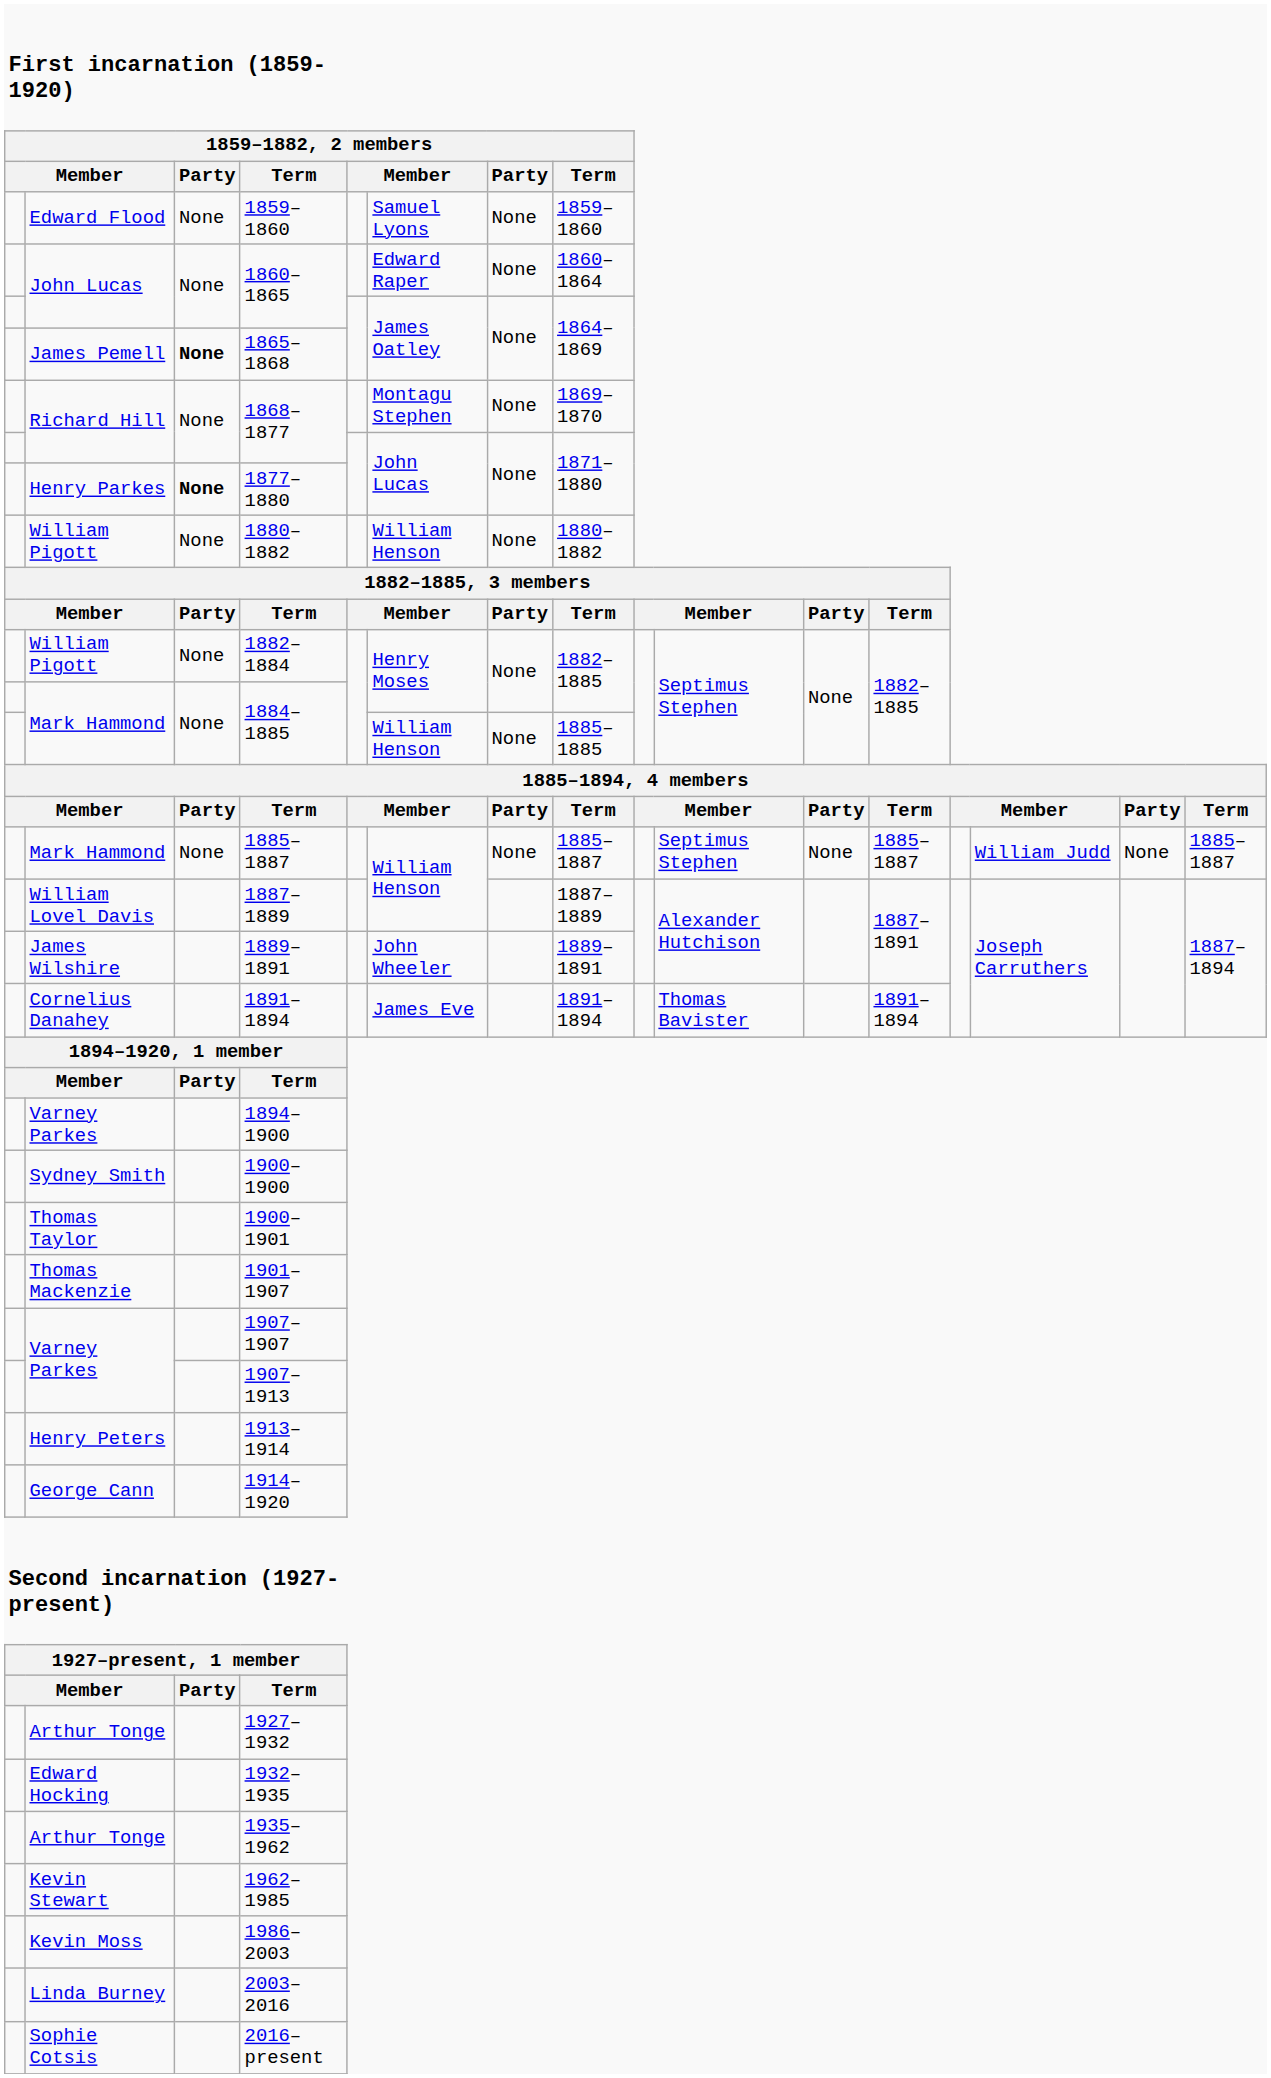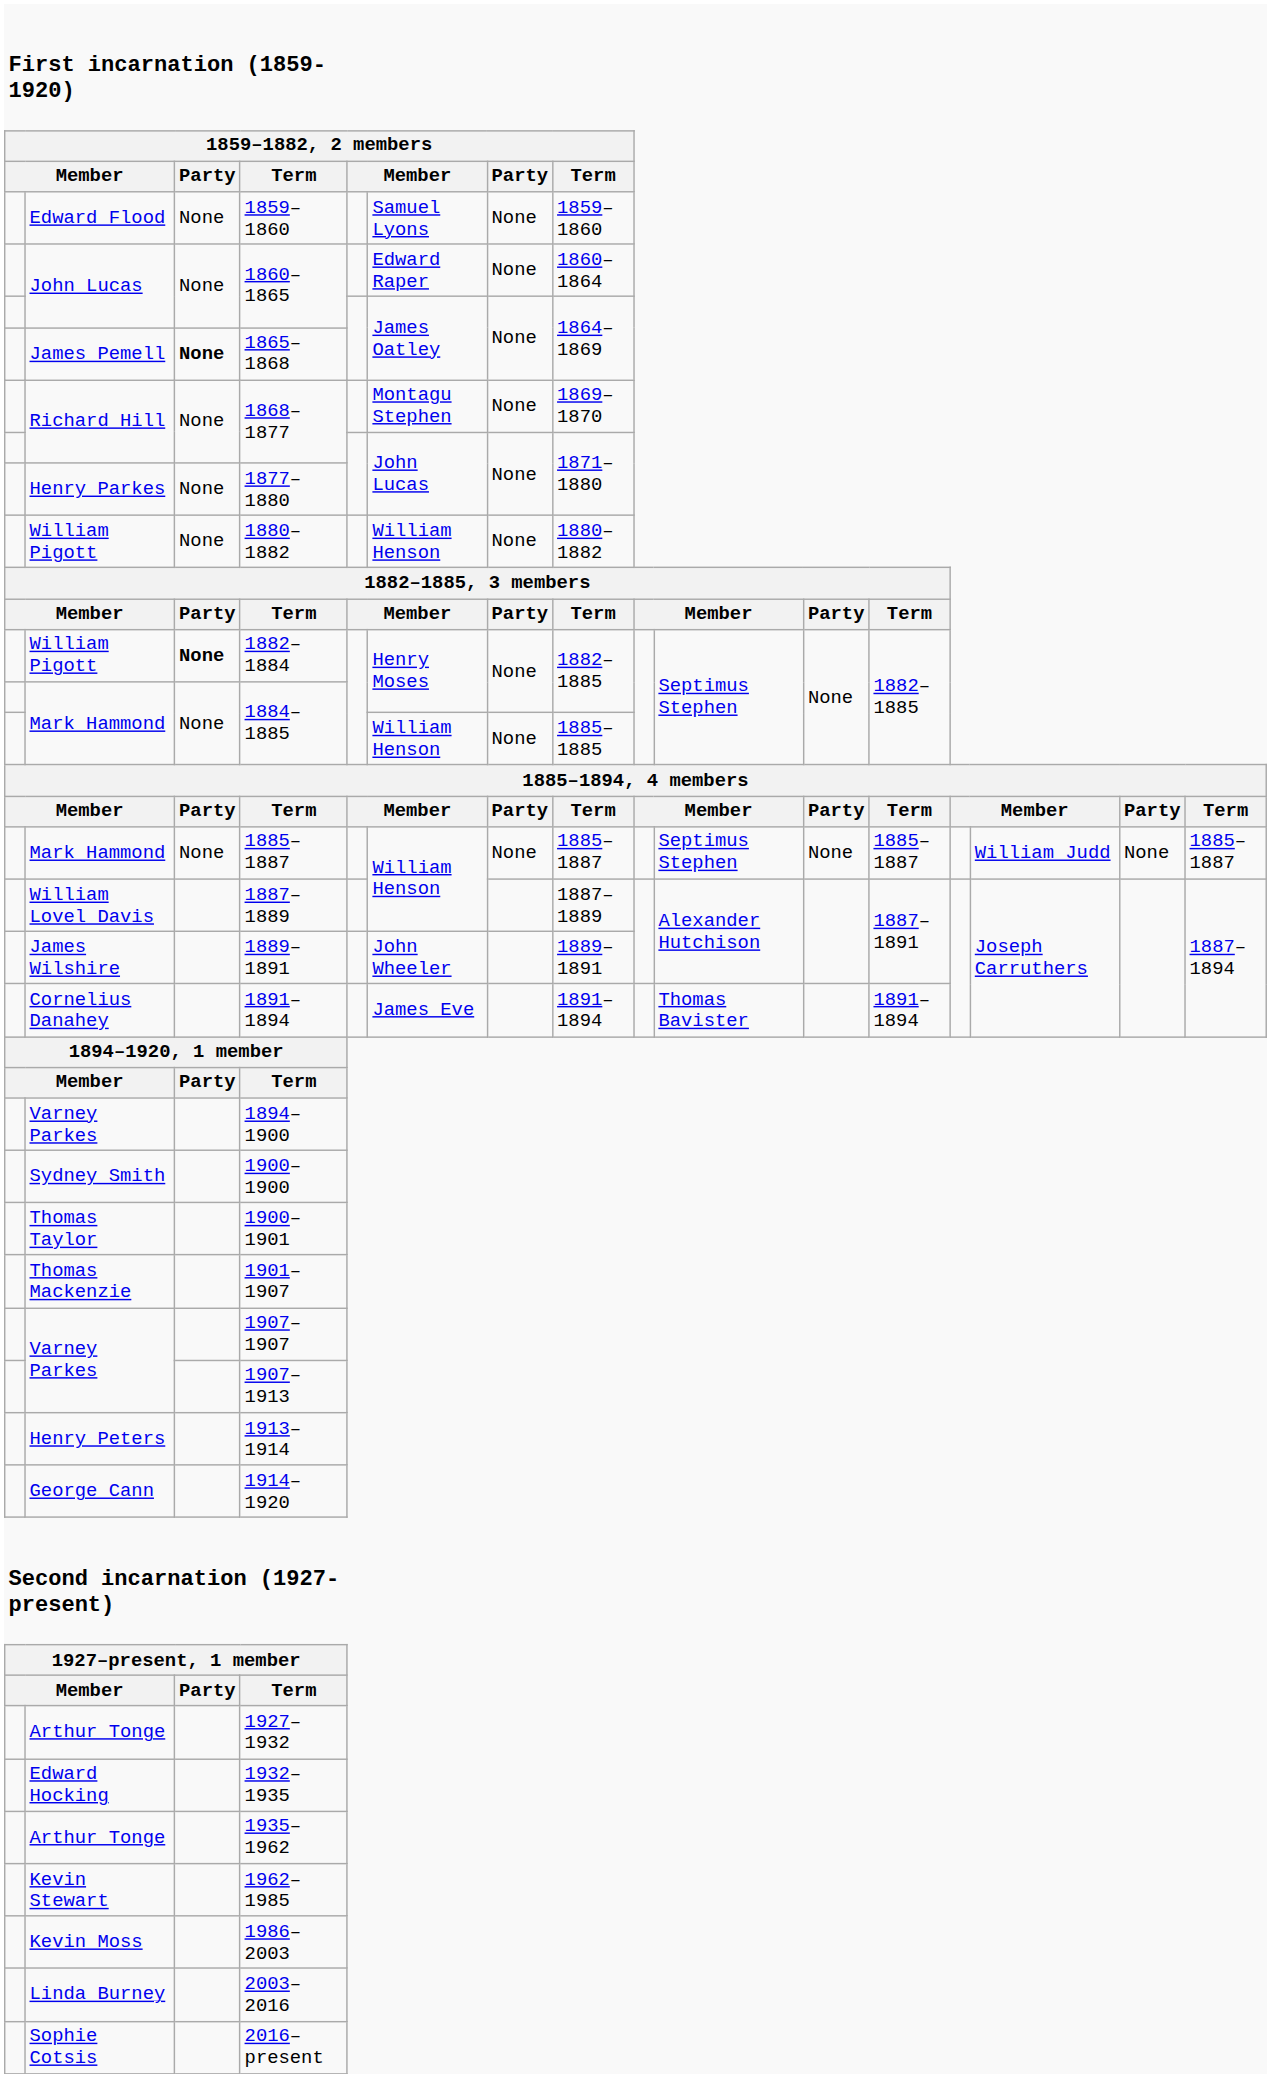(202, 489) bold -> (202, 489) normal
(202, 656) normal -> (202, 656) bold
